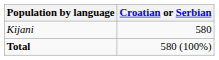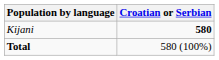(203, 30) normal -> (203, 30) bold
